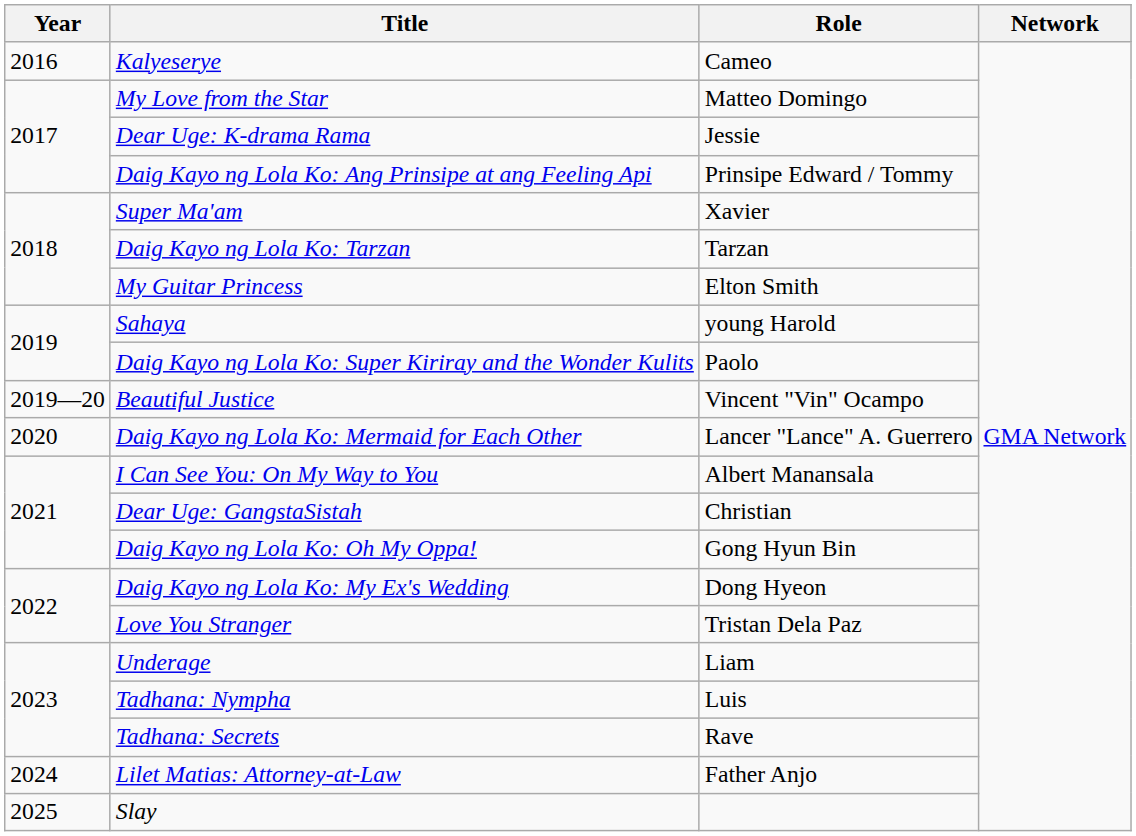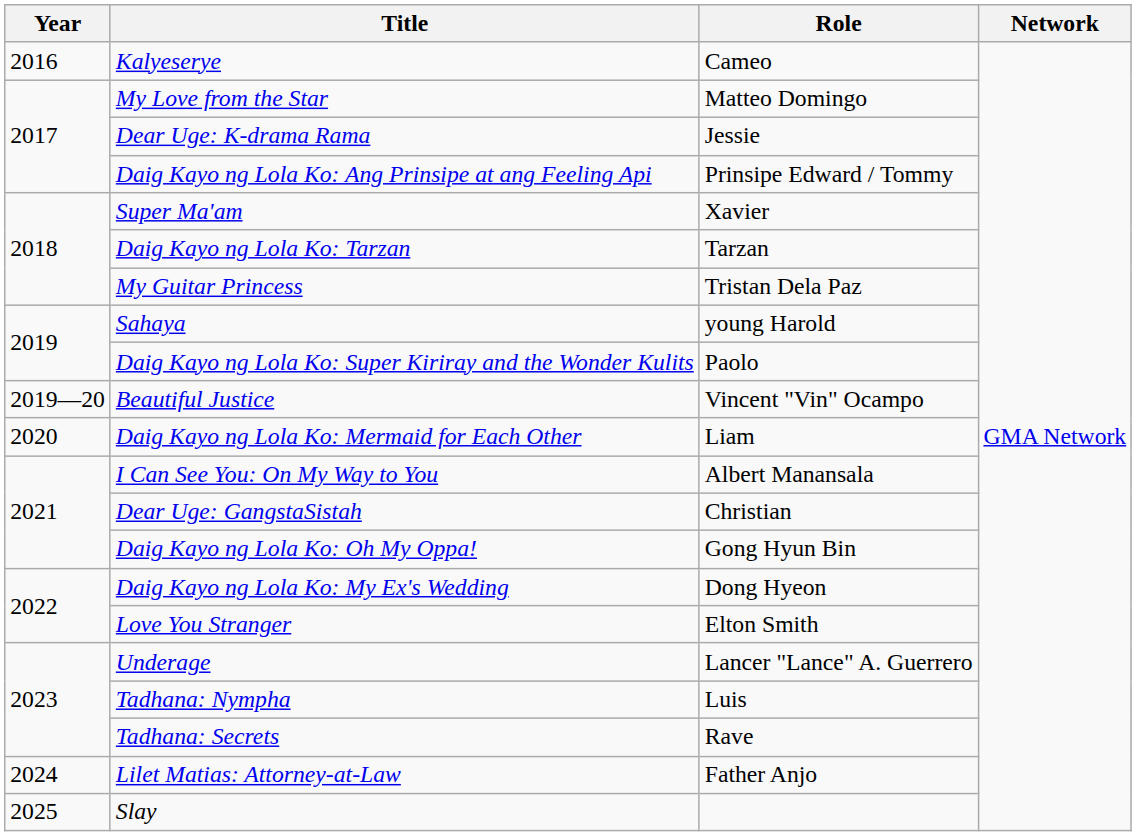(762, 286) Elton Smith -> (783, 286) Tristan Dela Paz
(839, 436) Lancer "Lance" A. Guerrero -> (730, 436) Liam
(783, 624) Tristan Dela Paz -> (762, 624) Elton Smith
(730, 661) Liam -> (839, 661) Lancer "Lance" A. Guerrero
